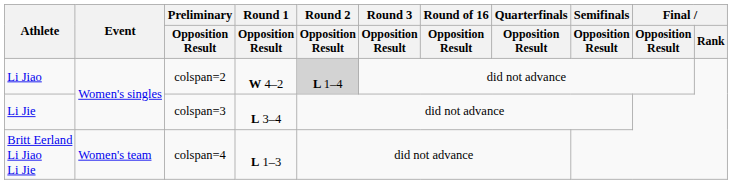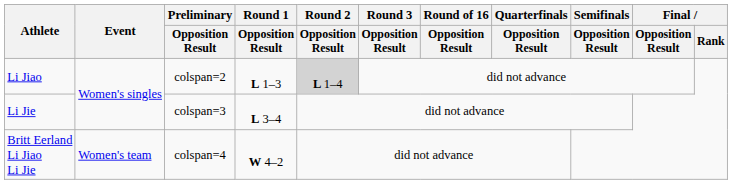(266, 84) W 4–2 -> (266, 84) L 1–3
(266, 162) L 1–3 -> (266, 162) W 4–2
